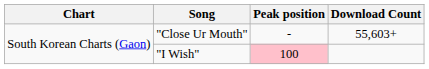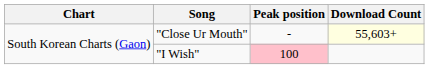(376, 34) no background -> (376, 34) lightyellow background
